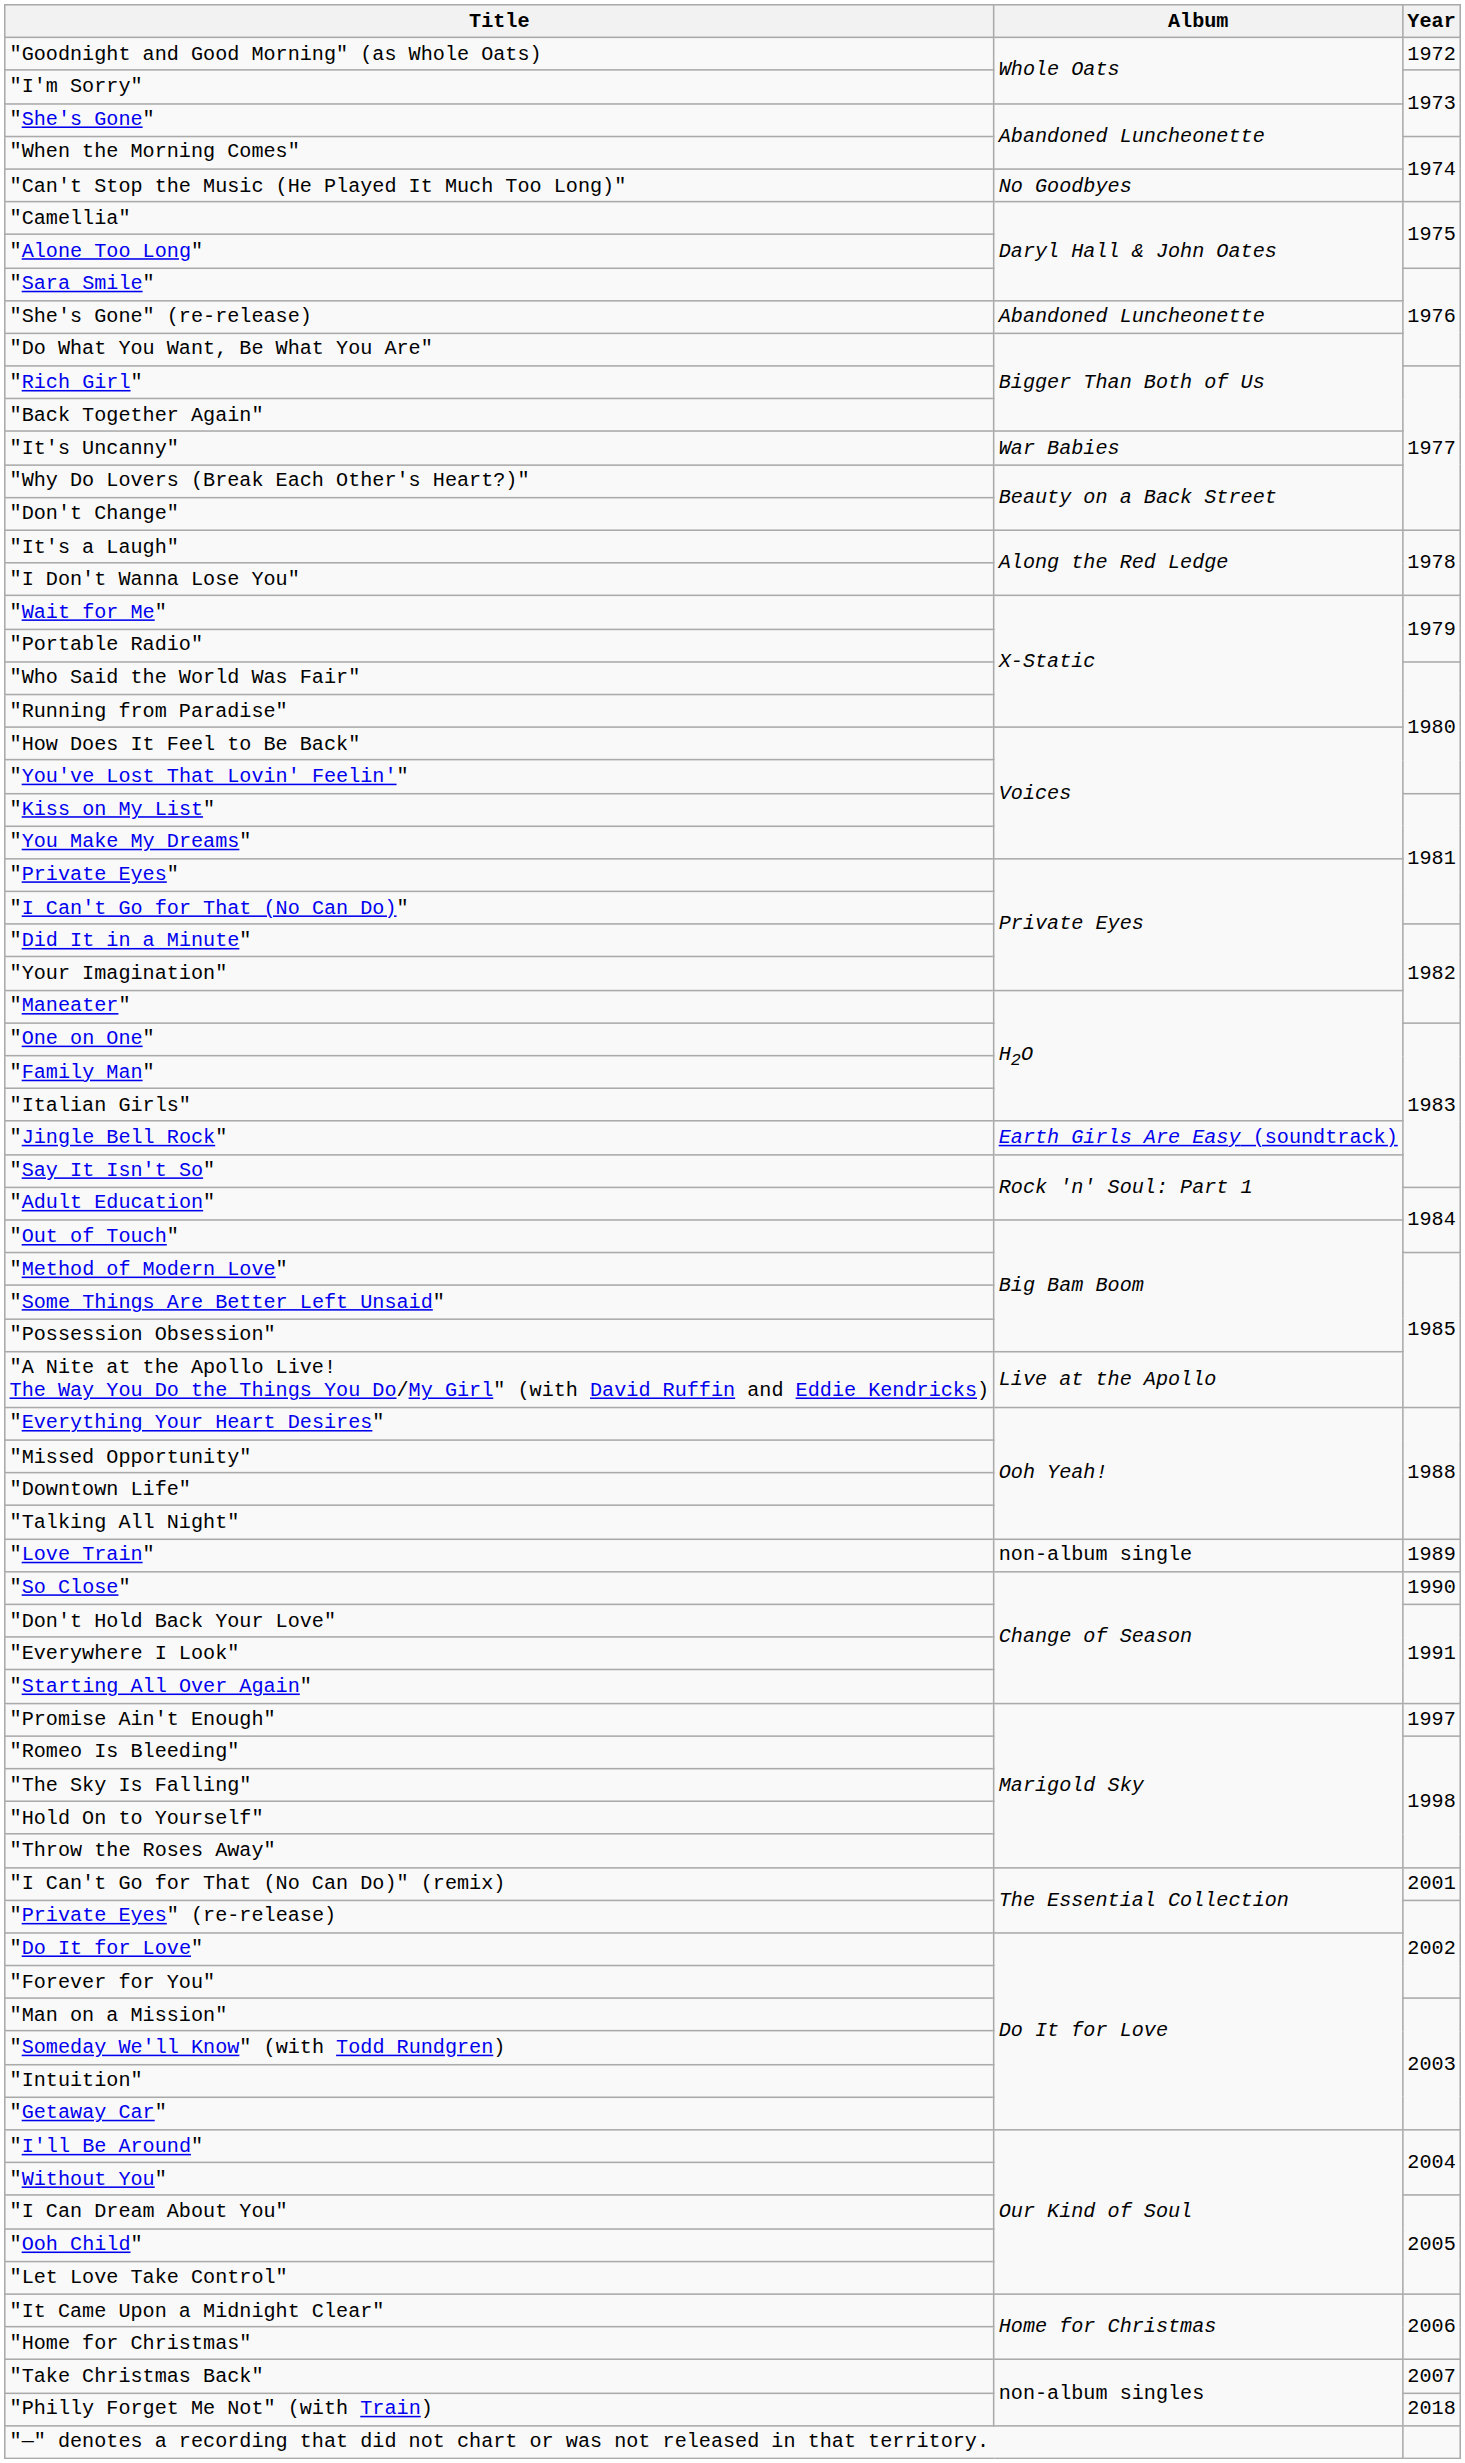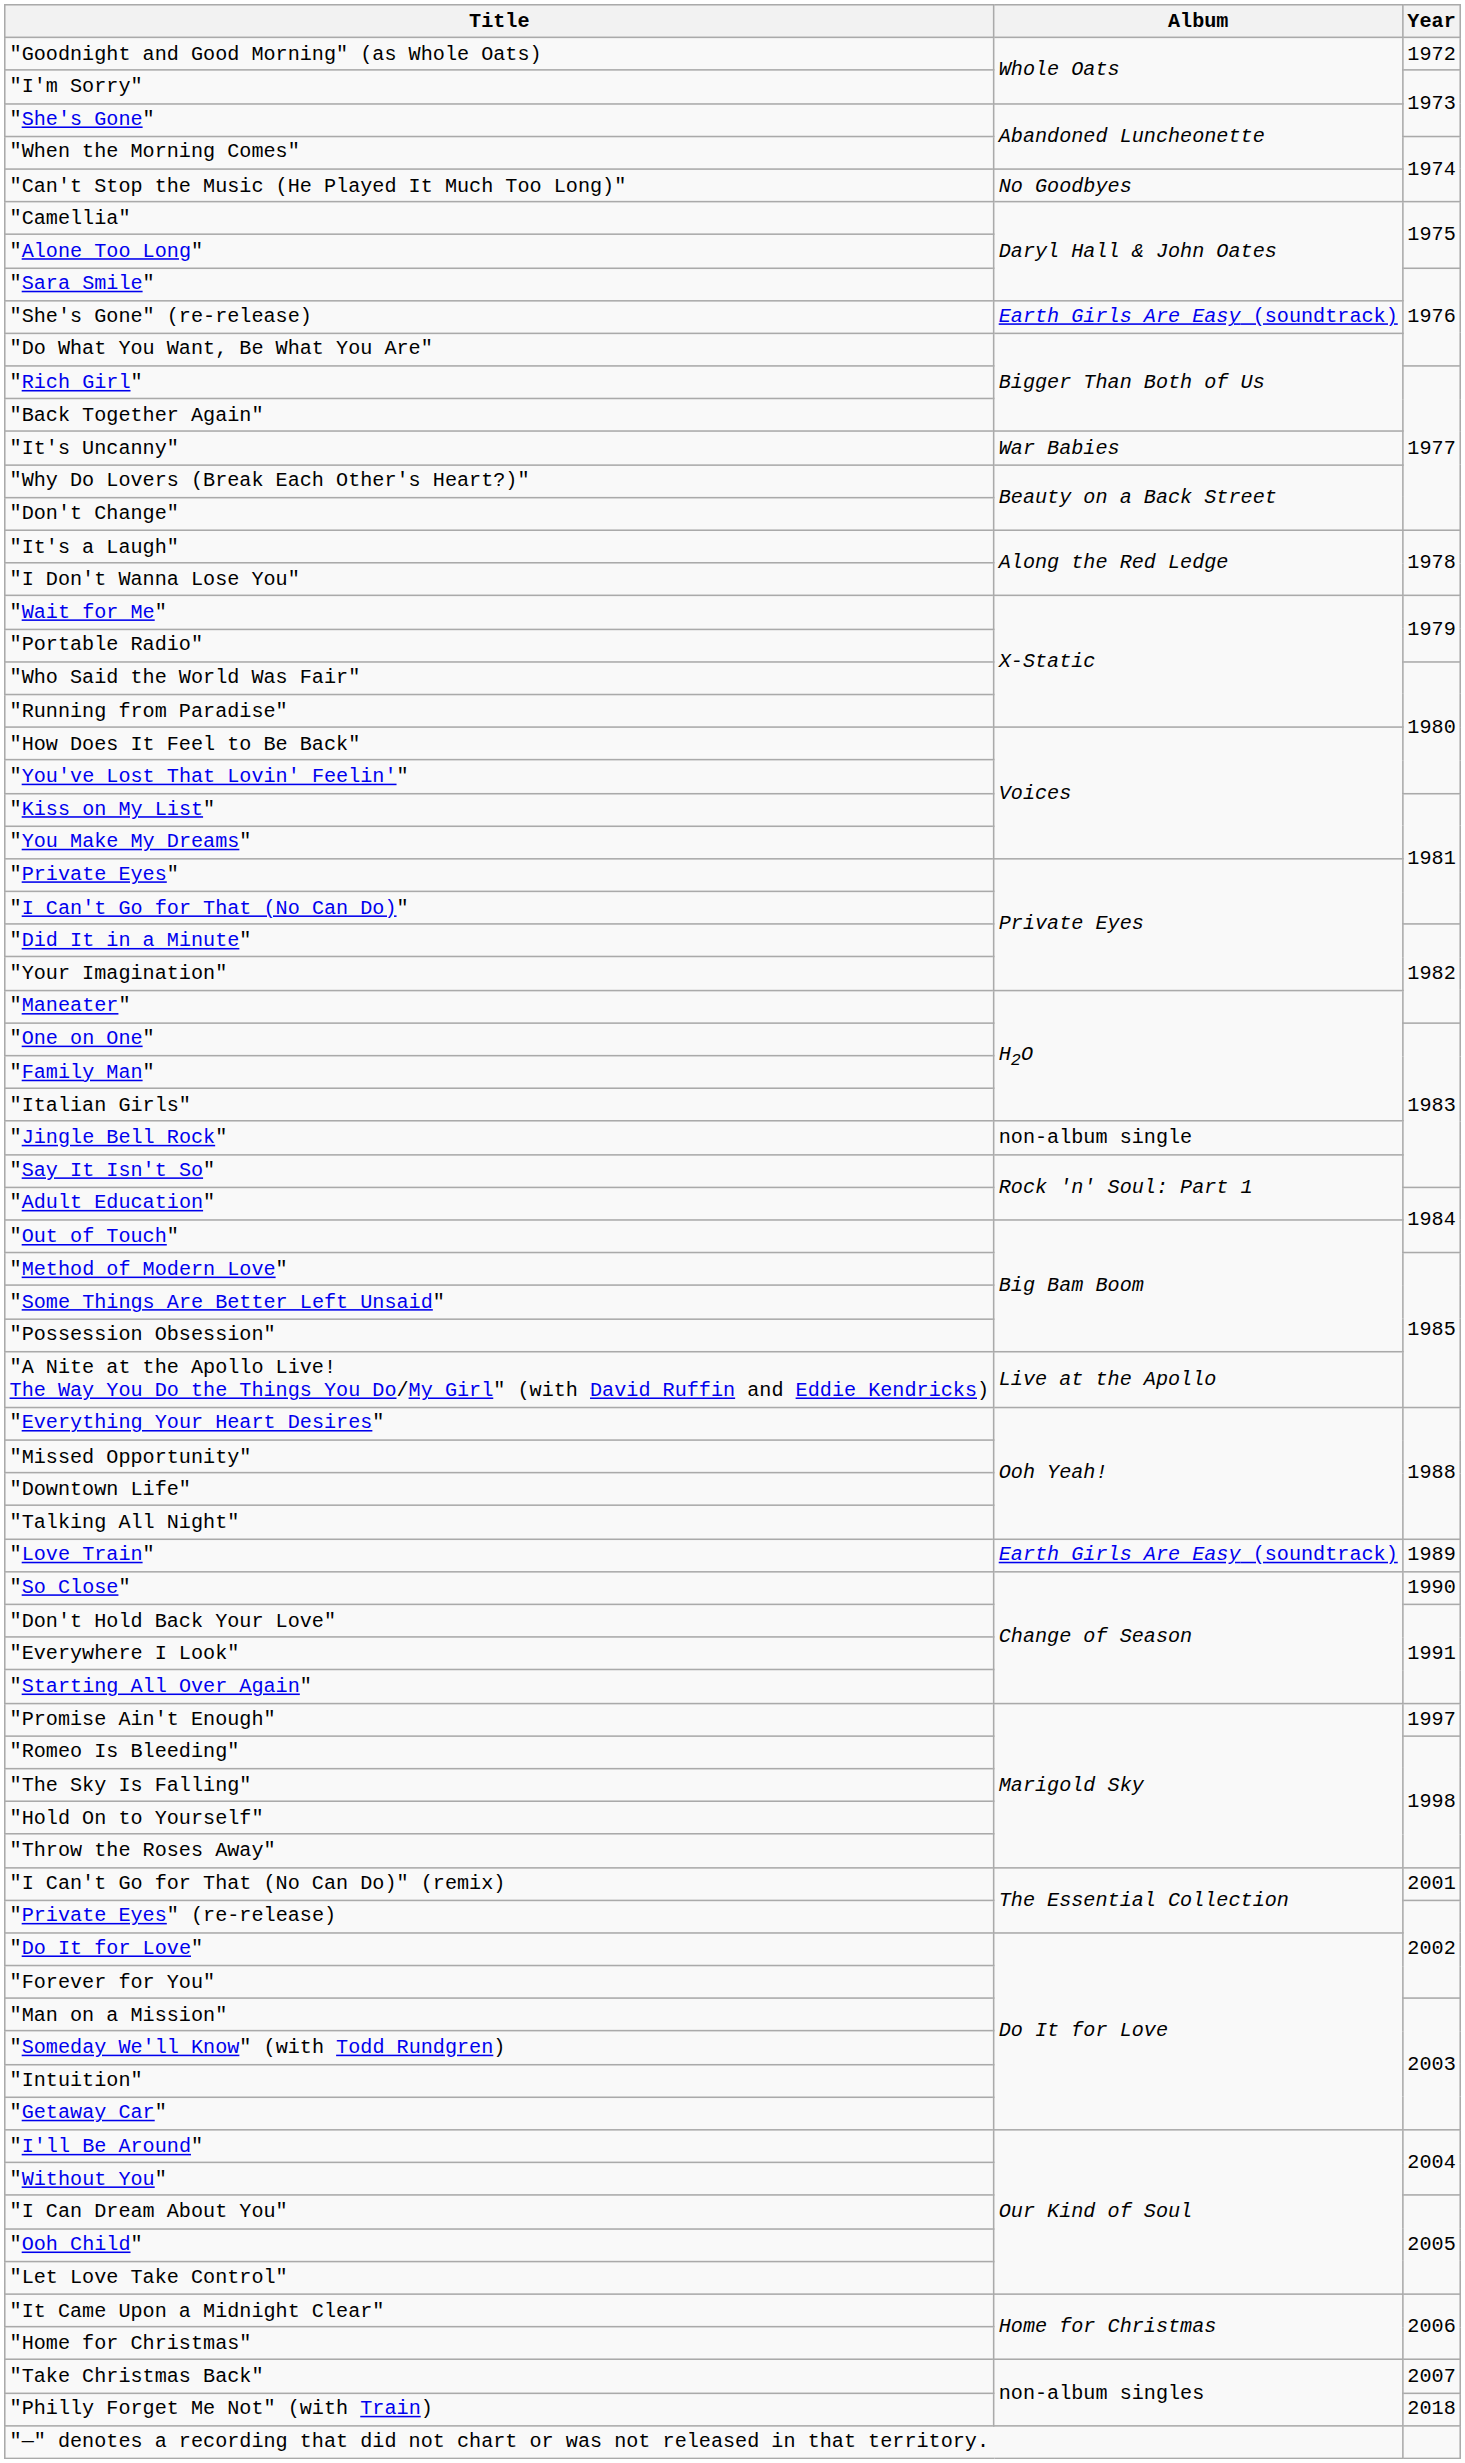(1132, 317) Abandoned Luncheonette -> (1198, 317) Earth Girls Are Easy (soundtrack)
(1198, 1138) Earth Girls Are Easy (soundtrack) -> (1095, 1138) non-album single
(1095, 1555) non-album single -> (1198, 1555) Earth Girls Are Easy (soundtrack)
